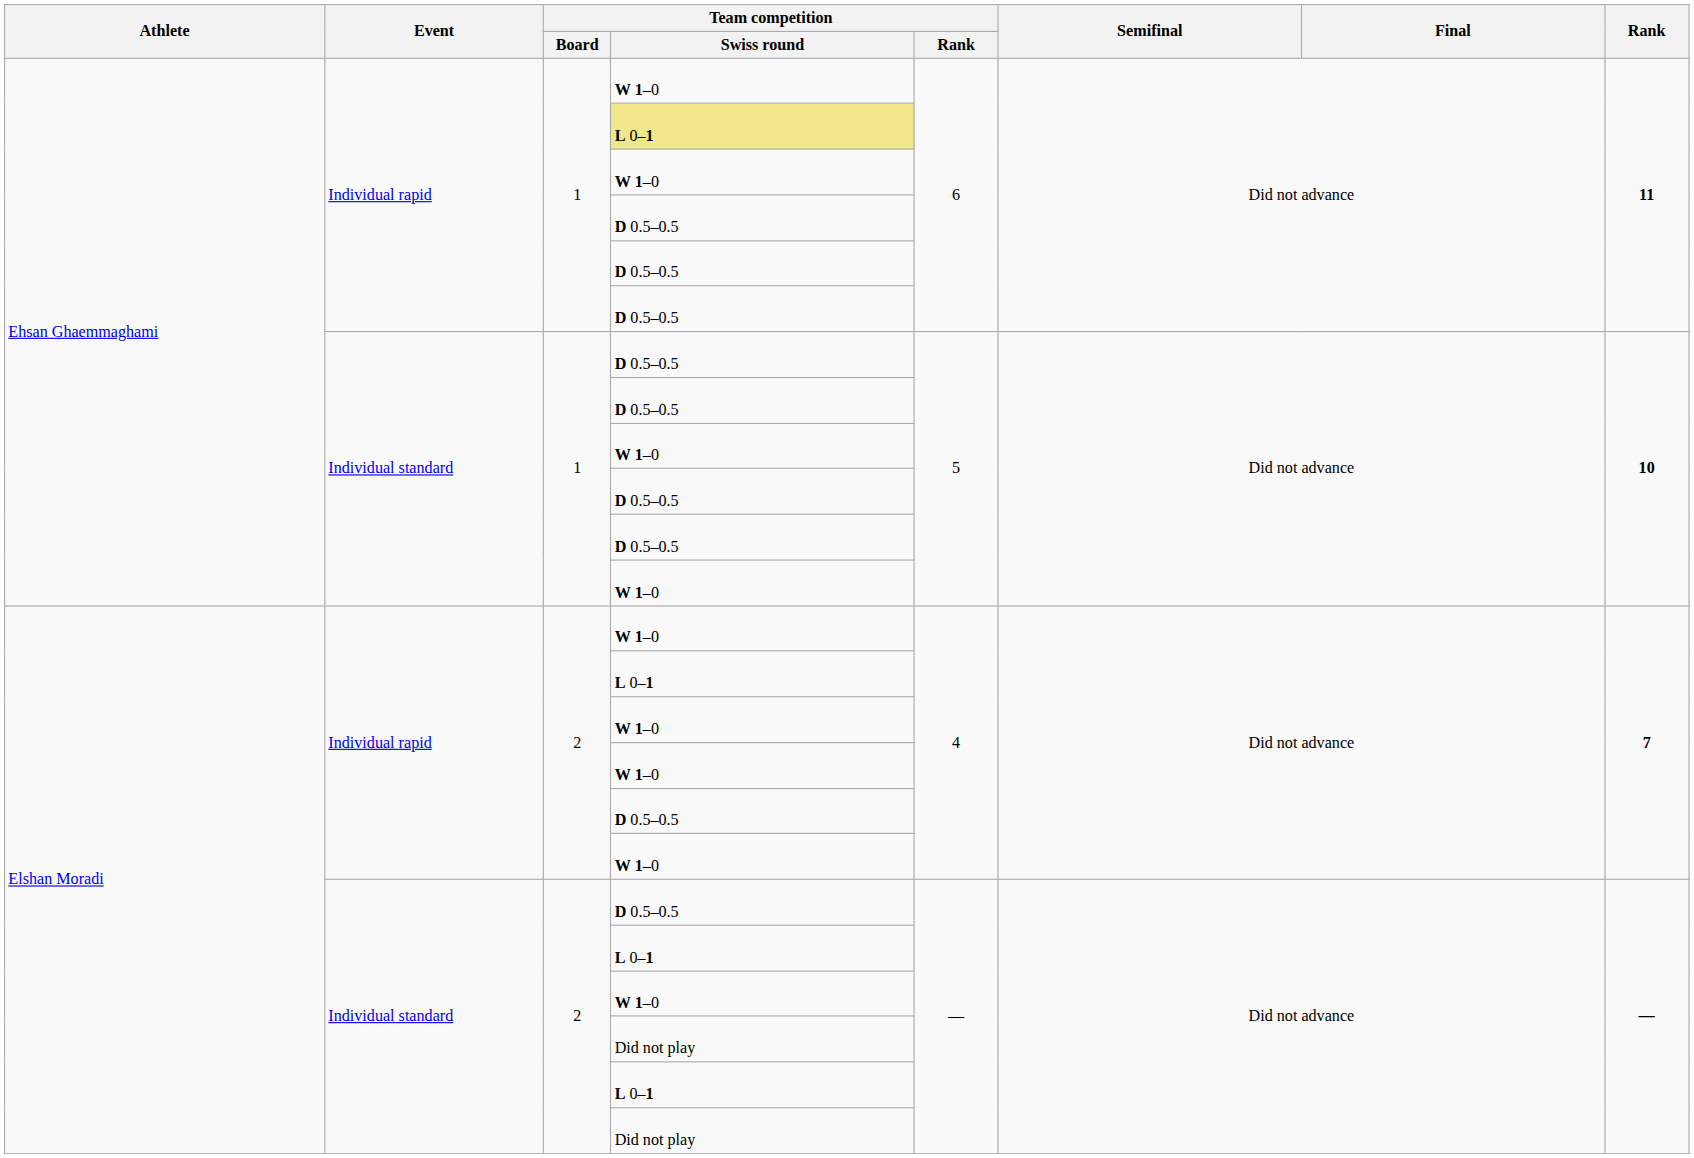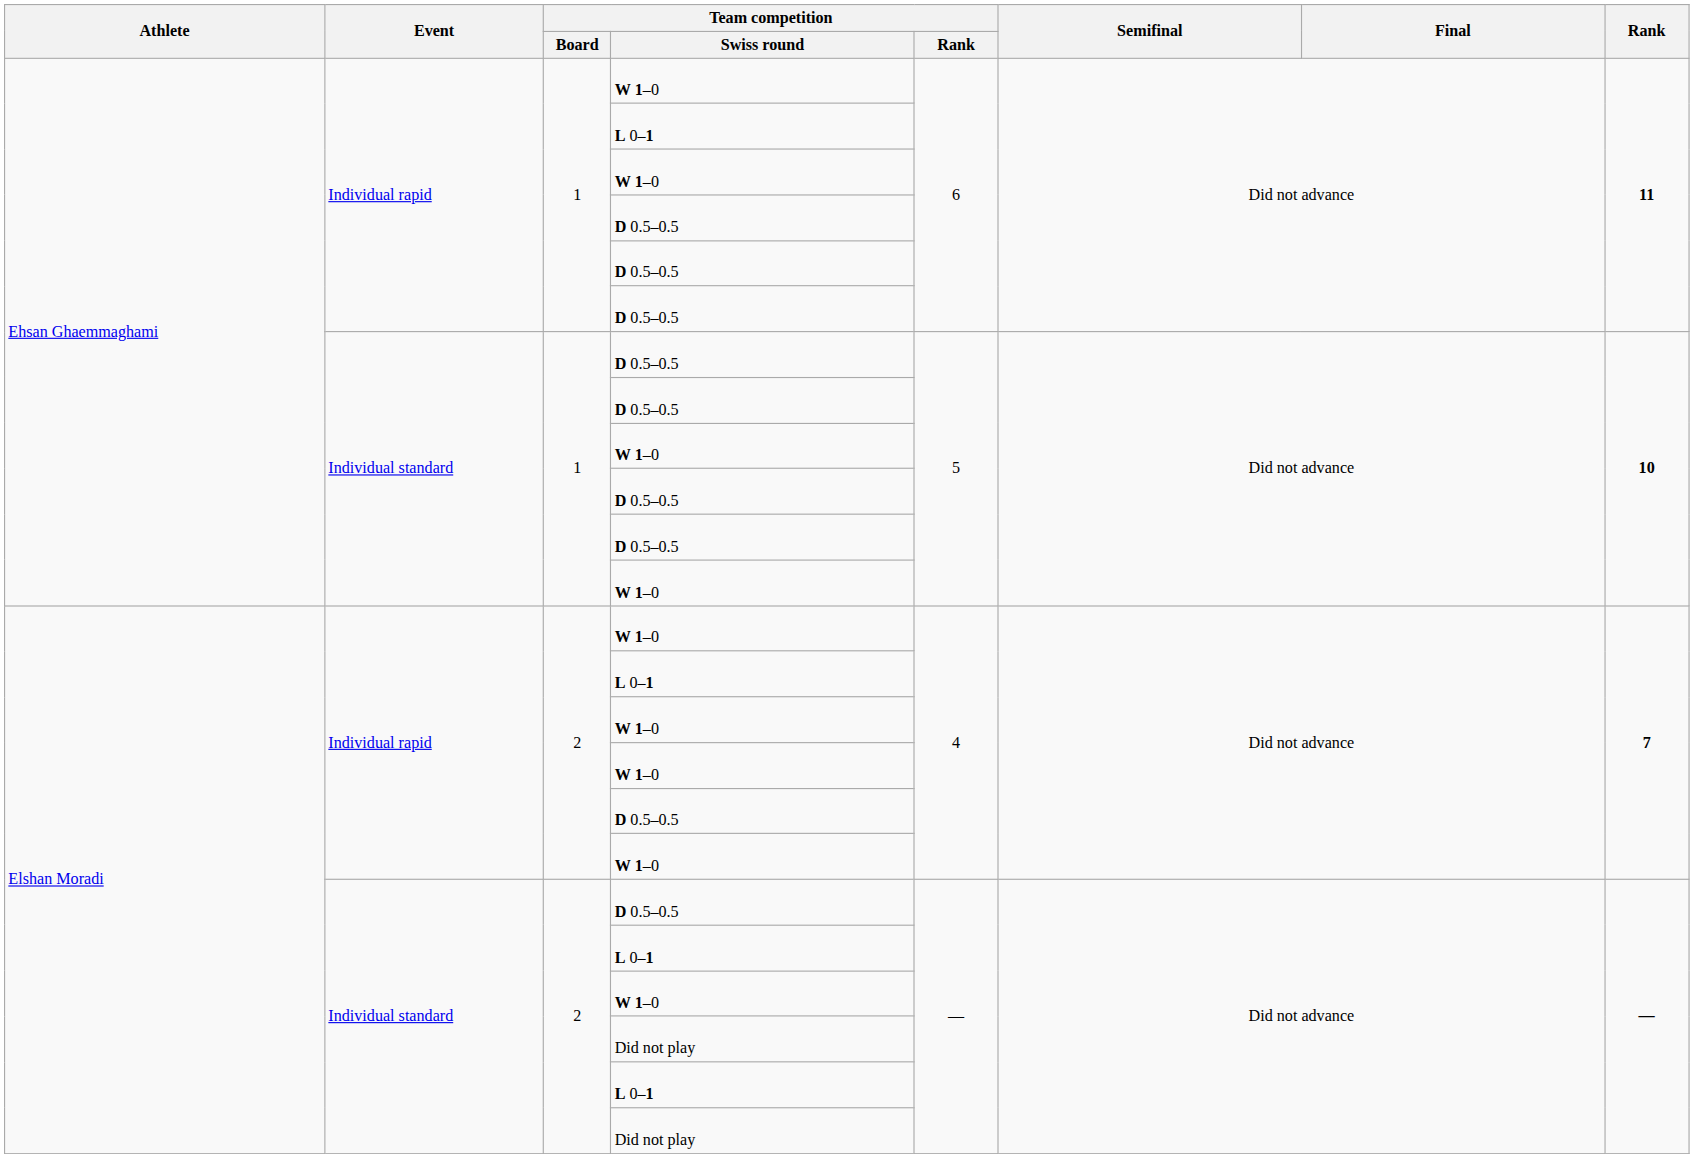(634, 136) khaki background -> (634, 136) no background
